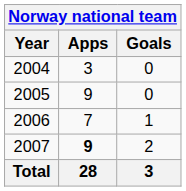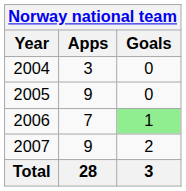(149, 120) no background -> (149, 120) lightgreen background
(88, 146) bold -> (88, 146) normal
